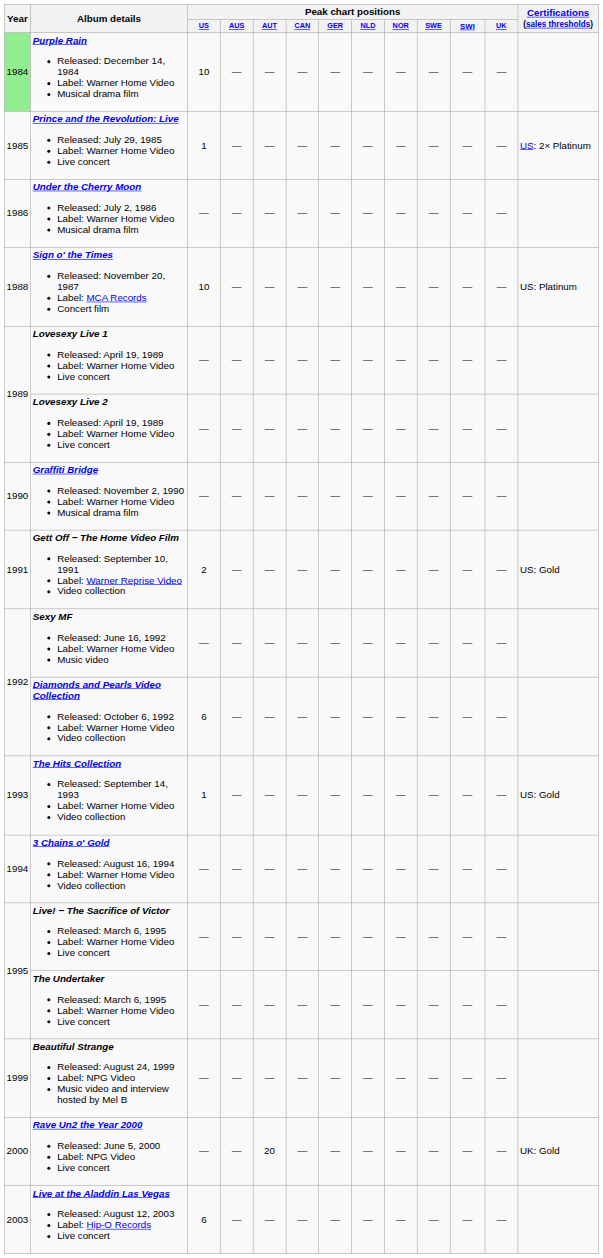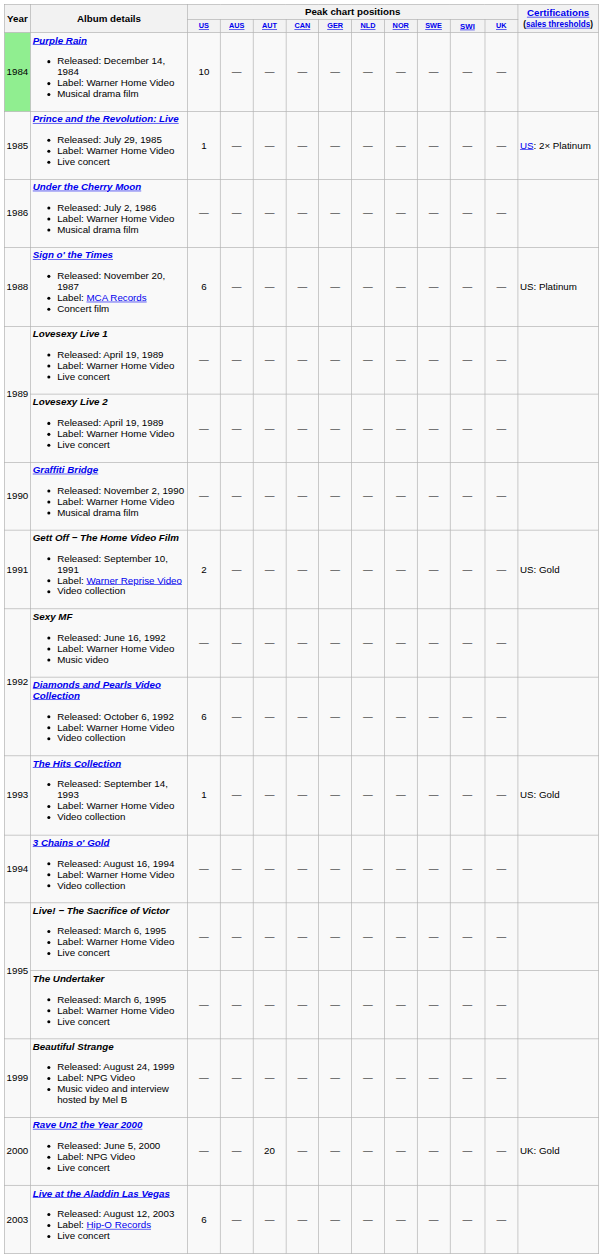(204, 287) 10 -> (204, 287) 6
